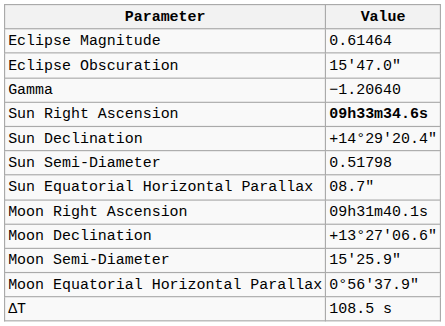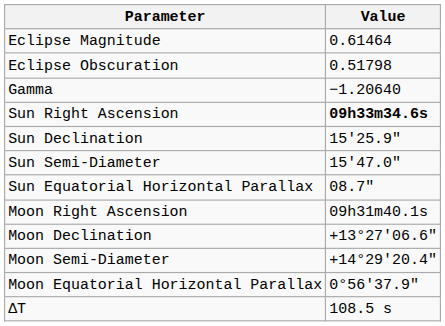(365, 65) 15'47.0" -> (361, 65) 0.51798
(383, 139) +14°29'20.4" -> (365, 139) 15'25.9"
(361, 163) 0.51798 -> (365, 163) 15'47.0"
(365, 260) 15'25.9" -> (383, 260) +14°29'20.4"
